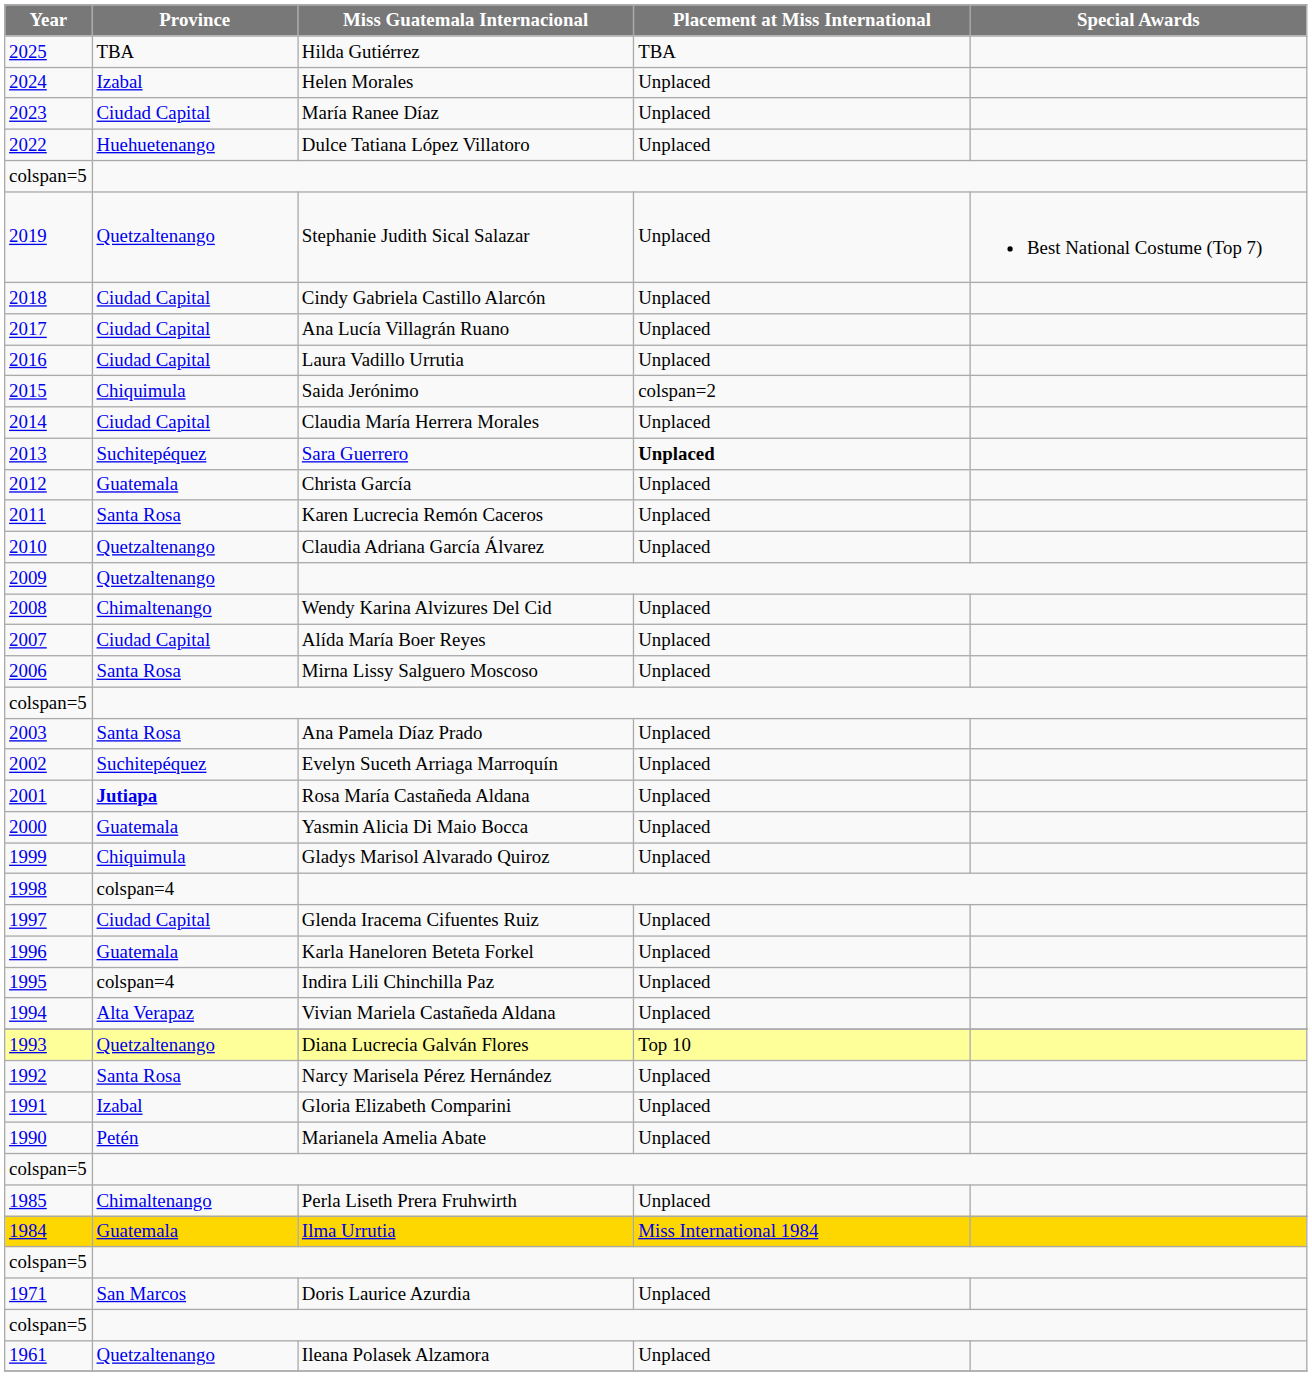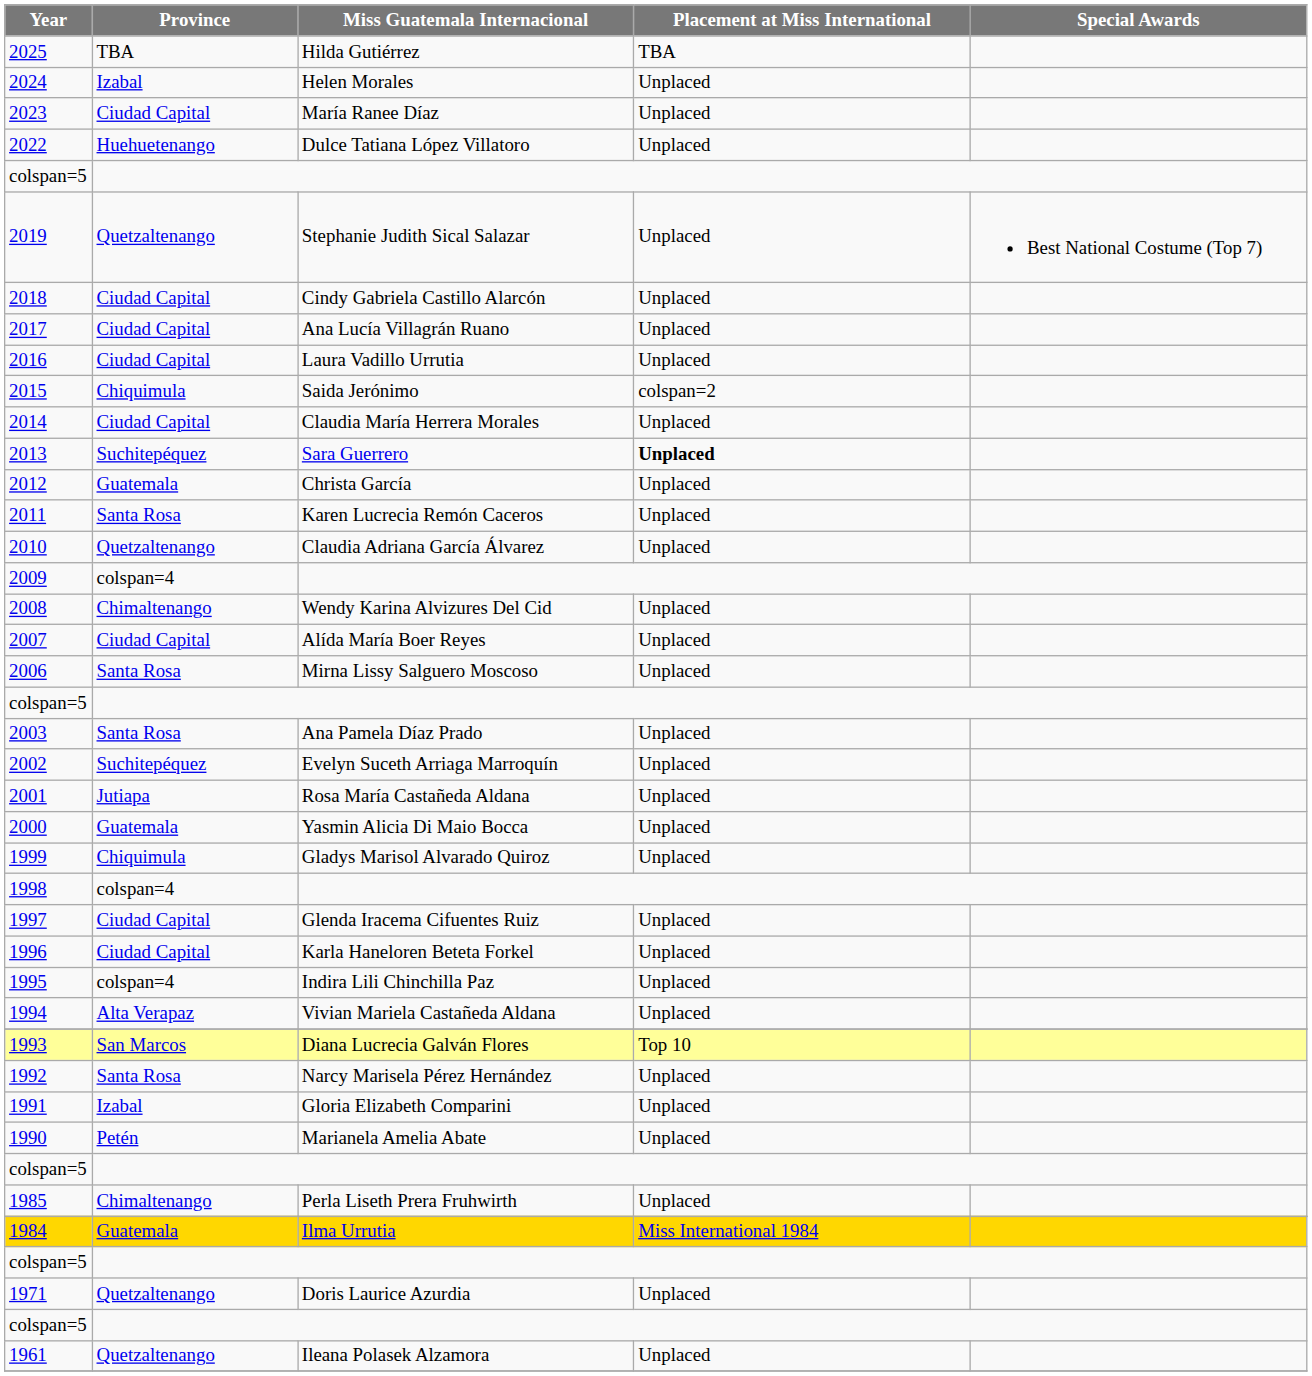(156, 578) Quetzaltenango -> (135, 578) colspan=4
(127, 796) bold -> (123, 796) normal
(137, 951) Guatemala -> (153, 951) Ciudad Capital
(156, 1044) Quetzaltenango -> (141, 1044) San Marcos
(141, 1293) San Marcos -> (156, 1293) Quetzaltenango
